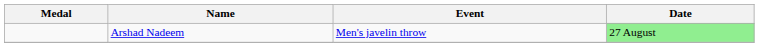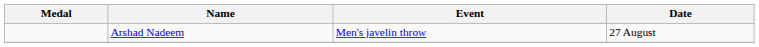(632, 33) lightgreen background -> (632, 33) no background
